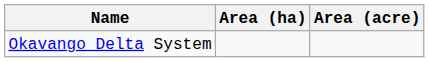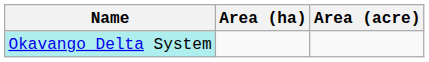(110, 44) no background -> (110, 44) paleturquoise background
